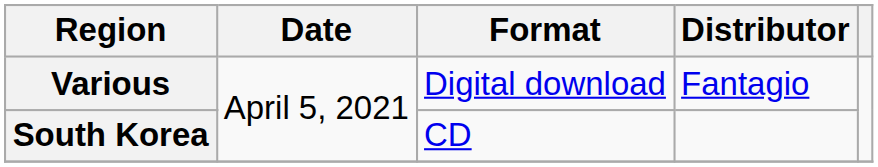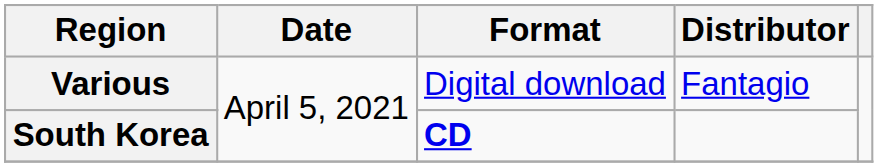(448, 135) normal -> (448, 135) bold
